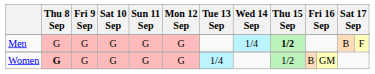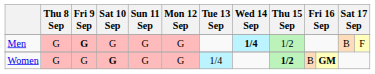(85, 43) normal -> (84, 43) bold
(252, 43) normal -> (251, 43) bold
(288, 43) bold -> (287, 43) normal
(57, 60) bold -> (56, 60) normal
(113, 60) normal -> (113, 60) bold
(288, 60) normal -> (287, 60) bold
(327, 60) normal -> (327, 60) bold
